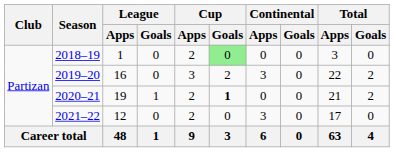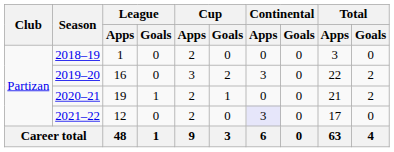(227, 55) lightgreen background -> (227, 55) no background
(227, 95) bold -> (227, 95) normal
(263, 116) no background -> (263, 116) lavender background
